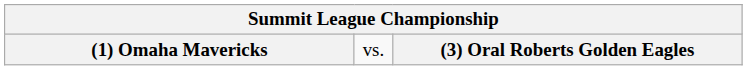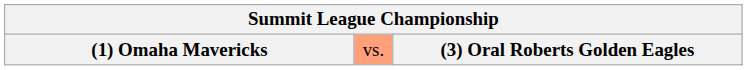(373, 49) no background -> (373, 49) lightsalmon background
